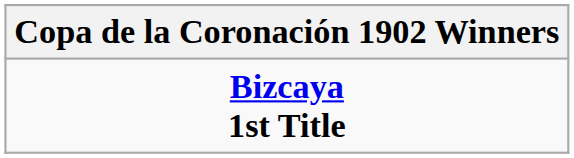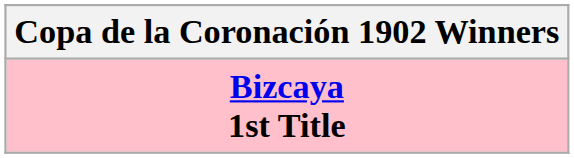(287, 105) no background -> (287, 105) pink background
